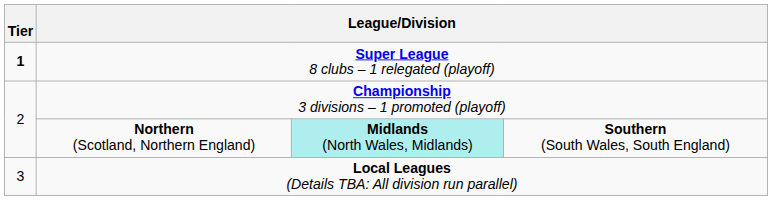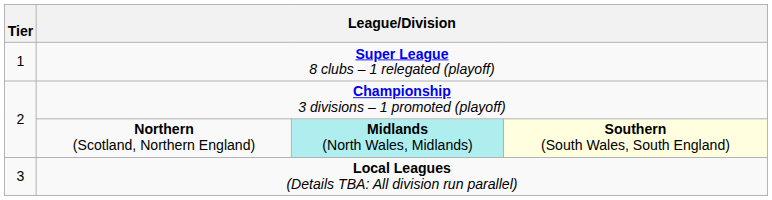(20, 61) bold -> (20, 61) normal
(635, 138) no background -> (635, 138) lightyellow background
